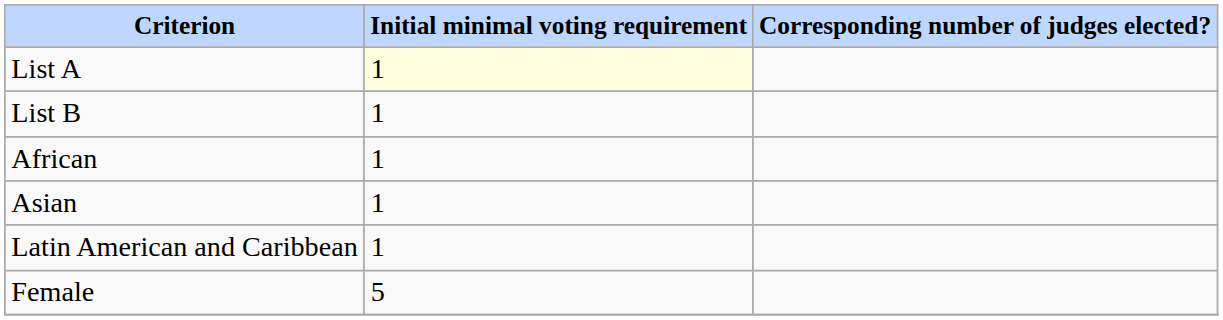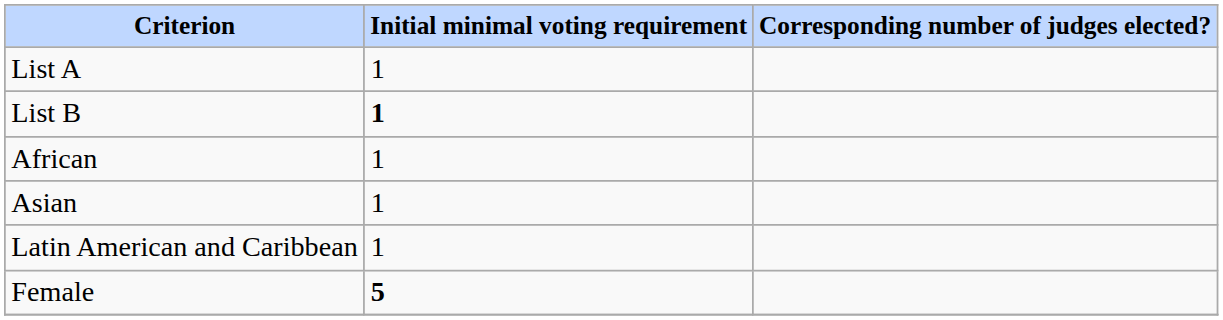(378, 68) lightyellow background -> (378, 68) no background
(378, 113) normal -> (378, 113) bold
(378, 291) normal -> (378, 291) bold
